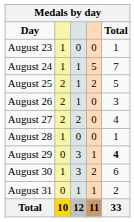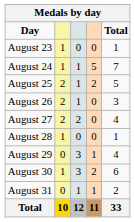(116, 154) bold -> (116, 154) normal
